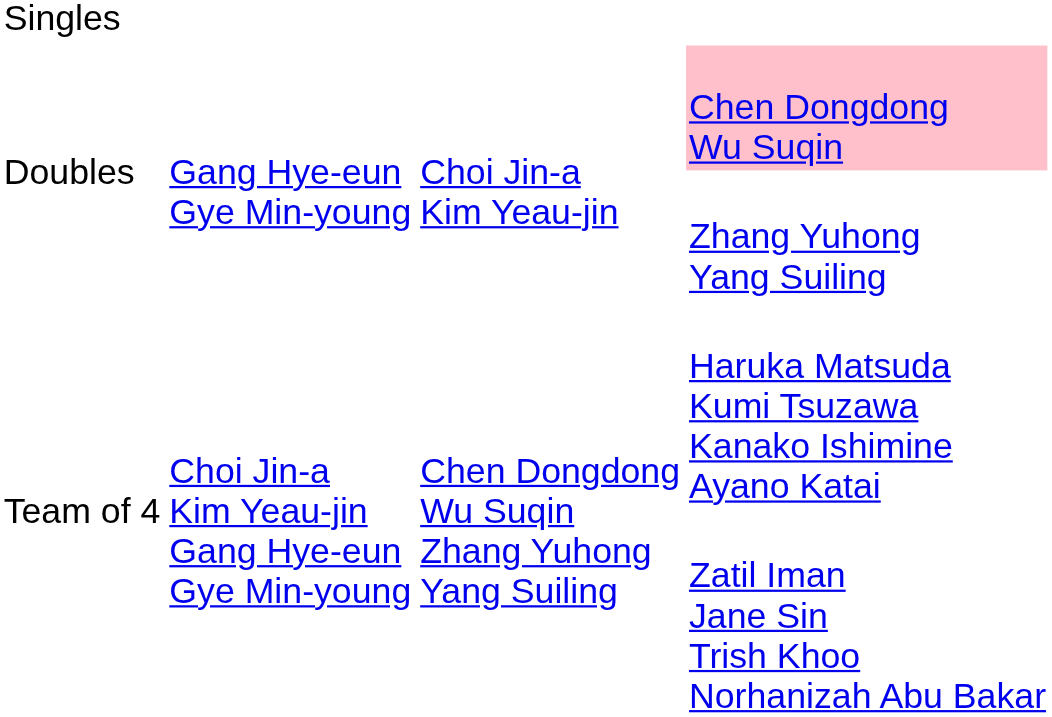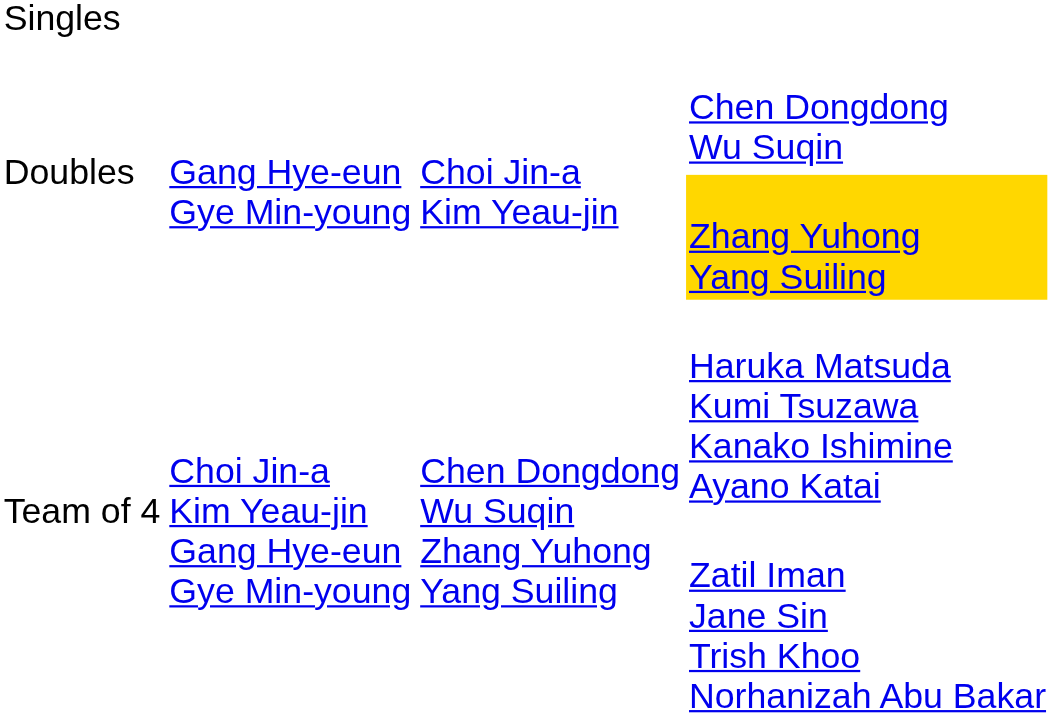(819, 127) pink background -> (819, 127) no background
(805, 256) no background -> (805, 256) gold background
